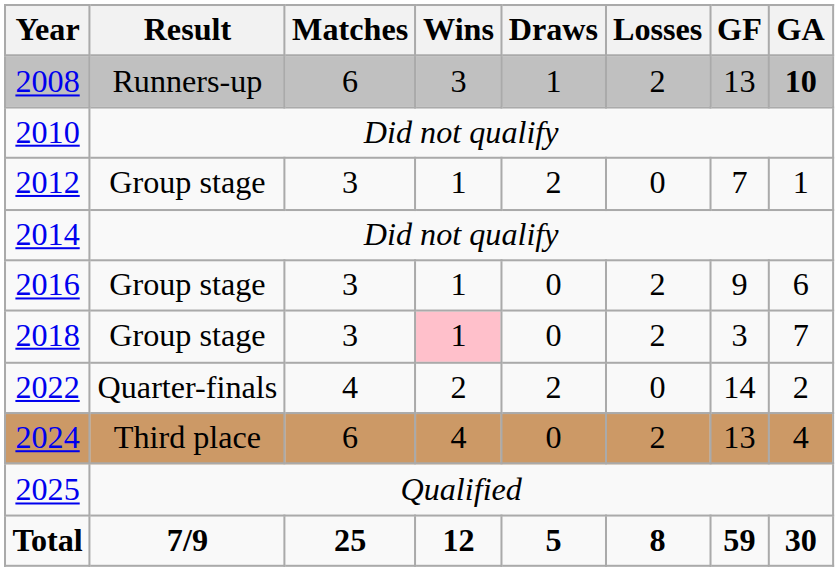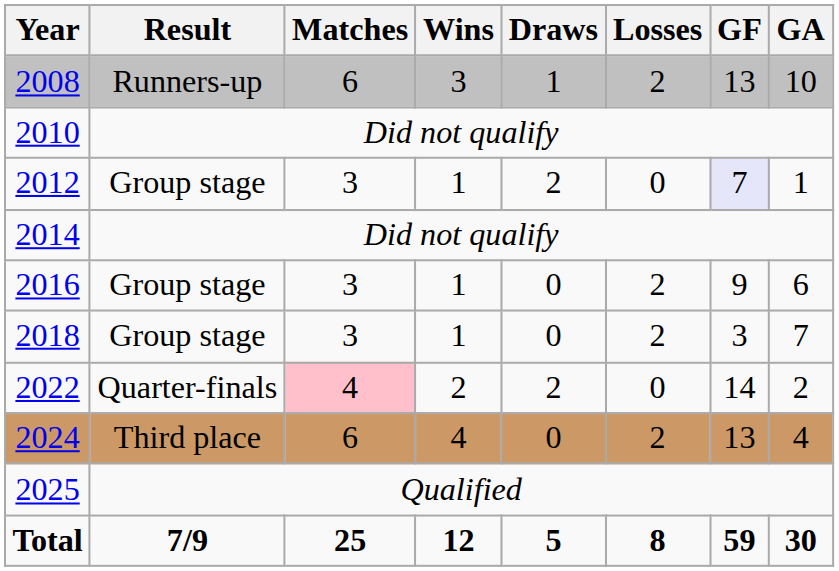(801, 81) bold -> (801, 81) normal
(739, 183) no background -> (739, 183) lavender background
(459, 336) pink background -> (459, 336) no background
(350, 387) no background -> (350, 387) pink background
